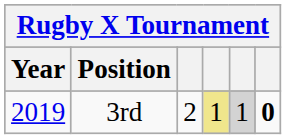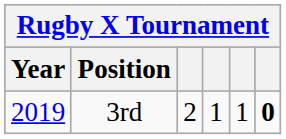(216, 111) khaki background -> (216, 111) no background
(242, 111) lightgrey background -> (242, 111) no background
